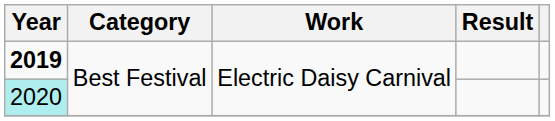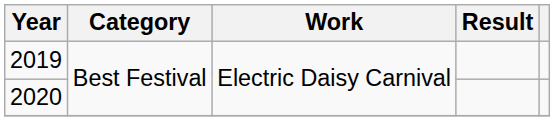(36, 60) bold -> (36, 60) normal
(36, 97) paleturquoise background -> (36, 97) no background
